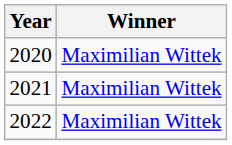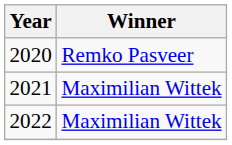(142, 54) Maximilian Wittek -> (127, 54) Remko Pasveer
